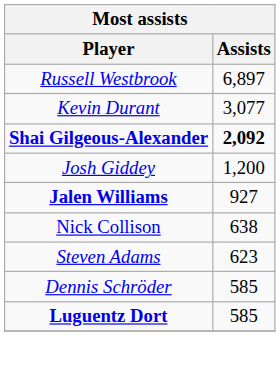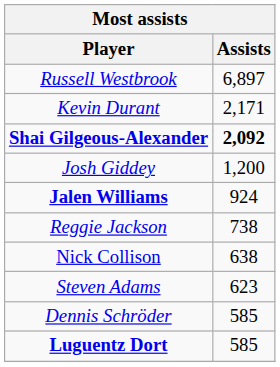(244, 108) 3,077 -> (244, 108) 2,171
(244, 197) 927 -> (244, 197) 924
+ row: (108, 227)
